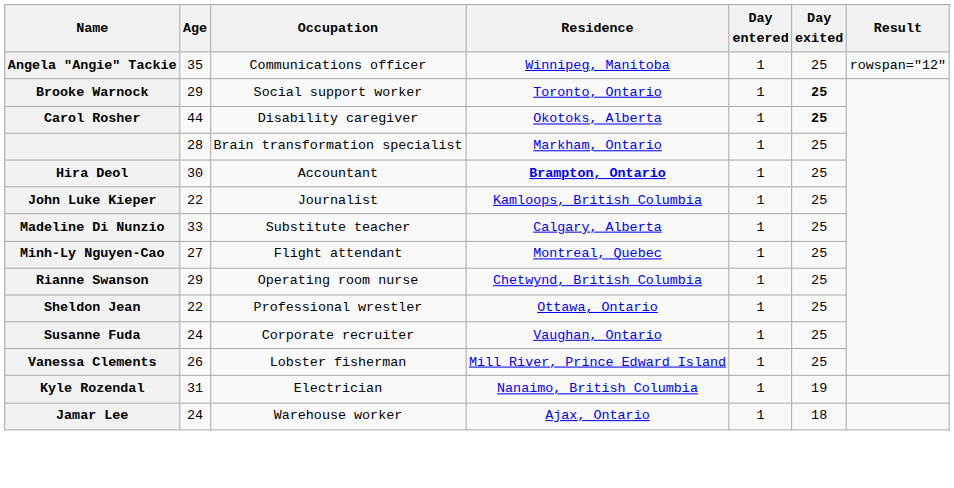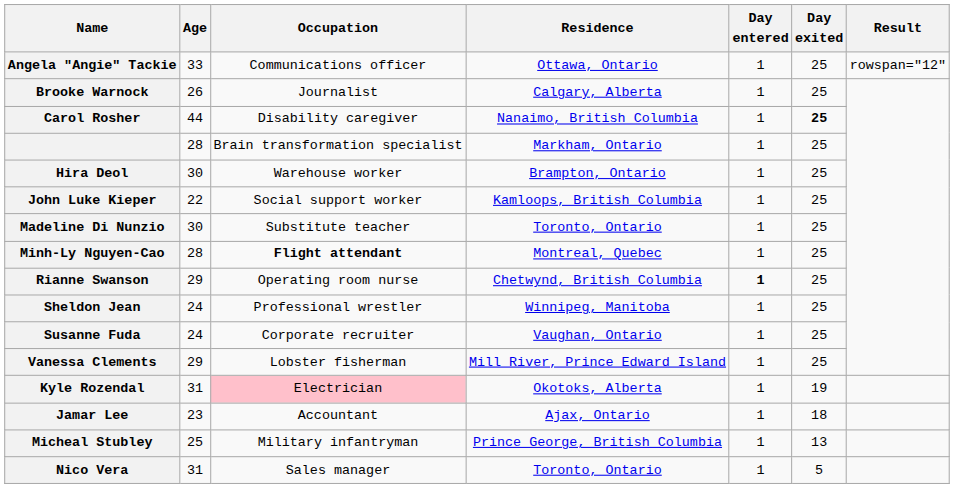(195, 65) 35 -> (195, 65) 33
(597, 65) Winnipeg, Manitoba -> (597, 65) Ottawa, Ontario
(195, 92) 29 -> (195, 92) 26
(338, 92) Social support worker -> (338, 92) Journalist
(597, 92) Toronto, Ontario -> (597, 92) Calgary, Alberta
(819, 92) bold -> (819, 92) normal
(597, 119) Okotoks, Alberta -> (597, 119) Nanaimo, British Columbia
(338, 173) Accountant -> (338, 173) Warehouse worker
(597, 173) bold -> (597, 173) normal
(338, 200) Journalist -> (338, 200) Social support worker
(195, 227) 33 -> (195, 227) 30
(597, 227) Calgary, Alberta -> (597, 227) Toronto, Ontario
(195, 254) 27 -> (195, 254) 28
(338, 254) normal -> (338, 254) bold
(761, 281) normal -> (761, 281) bold
(195, 308) 22 -> (195, 308) 24
(597, 308) Ottawa, Ontario -> (597, 308) Winnipeg, Manitoba
(195, 362) 26 -> (195, 362) 29
(338, 389) no background -> (338, 389) pink background
(597, 389) Nanaimo, British Columbia -> (597, 389) Okotoks, Alberta
(195, 416) 24 -> (195, 416) 23
(338, 416) Warehouse worker -> (338, 416) Accountant
+ row: (92, 443)
+ row: (92, 470)
